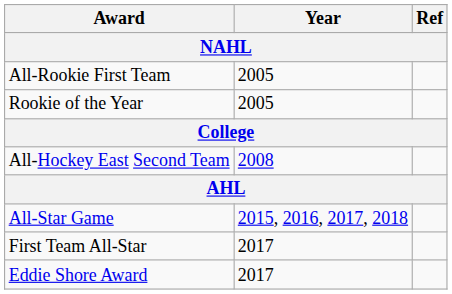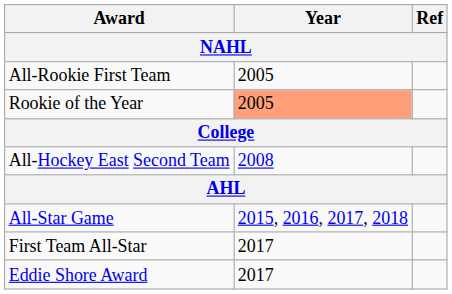(256, 103) no background -> (256, 103) lightsalmon background
